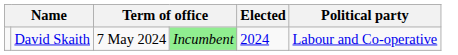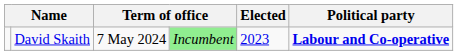(255, 38) 2024 -> (255, 38) 2023
(365, 38) normal -> (371, 38) bold
